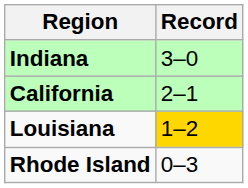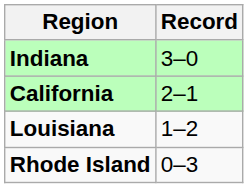(180, 128) gold background -> (180, 128) no background
